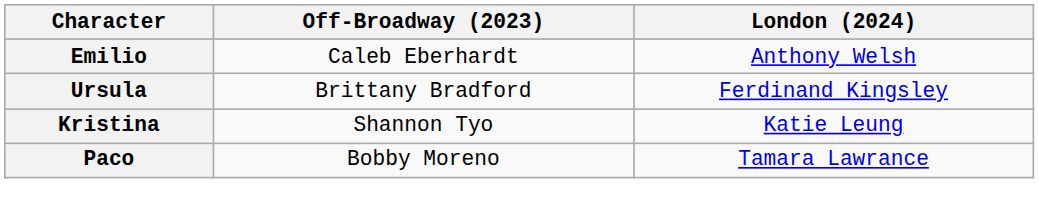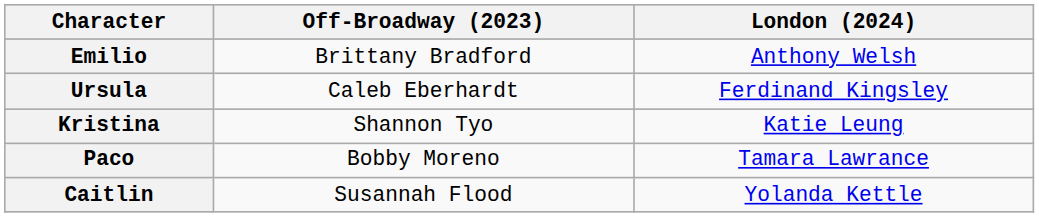(423, 57) Caleb Eberhardt -> (423, 57) Brittany Bradford
(423, 91) Brittany Bradford -> (423, 91) Caleb Eberhardt
+ row: (109, 195)
